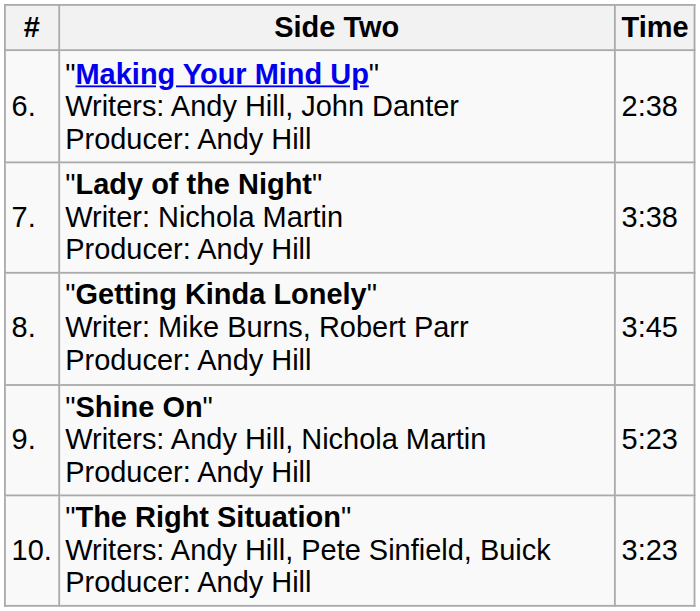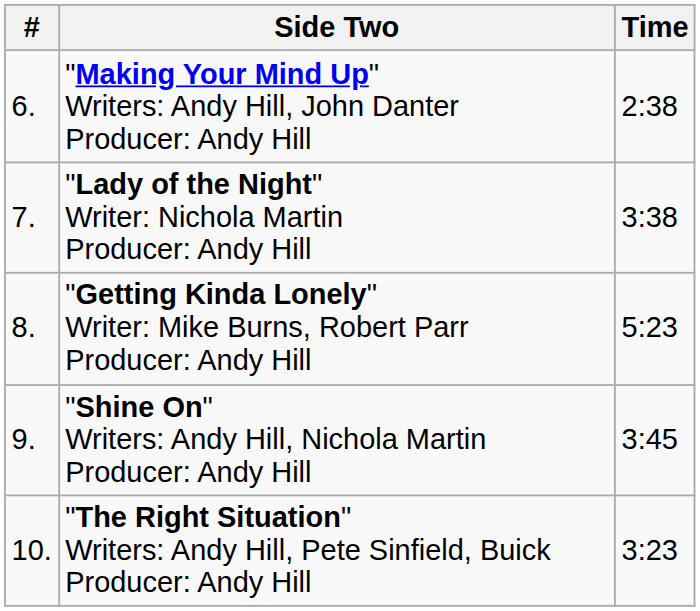(650, 328) 3:45 -> (650, 328) 5:23
(650, 439) 5:23 -> (650, 439) 3:45
